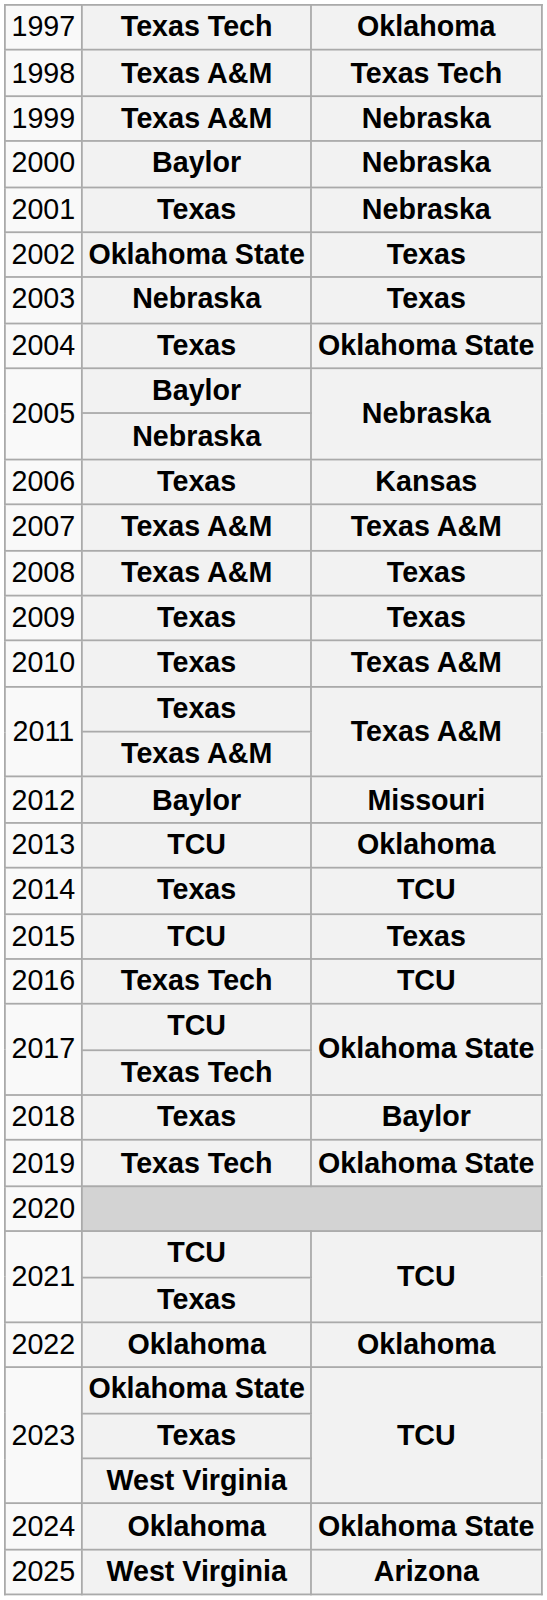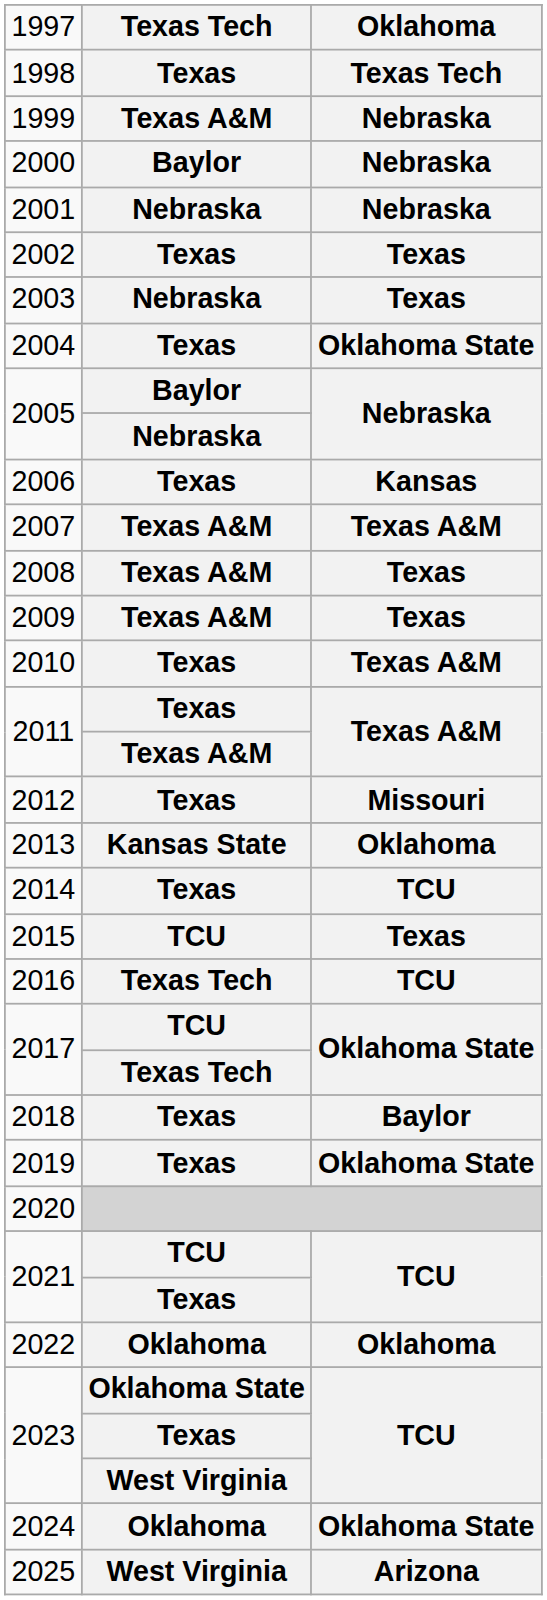(197, 72) Texas A&M -> (197, 72) Texas
(197, 208) Texas -> (197, 208) Nebraska
(197, 254) Oklahoma State -> (197, 254) Texas
(197, 617) Texas -> (197, 617) Texas A&M
(197, 799) Baylor -> (197, 799) Texas
(197, 844) TCU -> (197, 844) Kansas State
(197, 1162) Texas Tech -> (197, 1162) Texas
